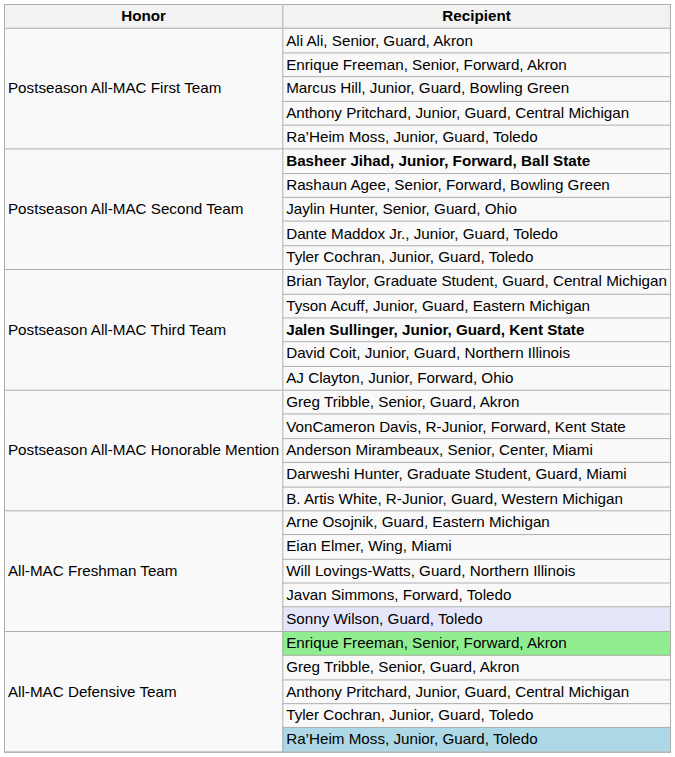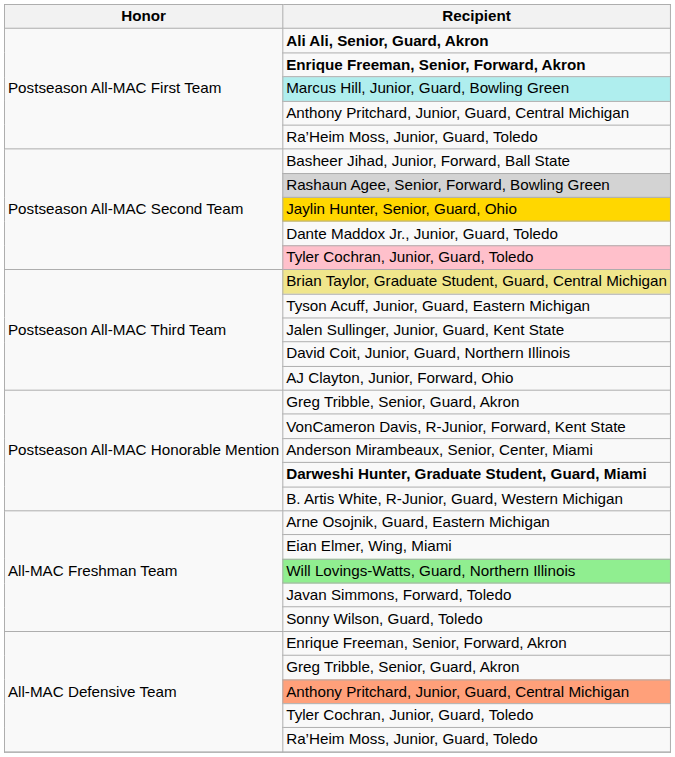(380, 40) normal -> (387, 40) bold
(426, 64) normal -> (436, 64) bold
(428, 88) no background -> (428, 88) paleturquoise background
(438, 161) bold -> (428, 161) normal
(448, 185) no background -> (448, 185) lightgrey background
(402, 209) no background -> (402, 209) gold background
(410, 257) no background -> (410, 257) pink background
(477, 281) no background -> (477, 281) khaki background
(435, 329) bold -> (425, 329) normal
(456, 474) normal -> (467, 474) bold
(431, 570) no background -> (431, 570) lightgreen background
(384, 619) lavender background -> (384, 619) no background
(426, 643) lightgreen background -> (426, 643) no background
(458, 691) no background -> (458, 691) lightsalmon background
(412, 739) lightblue background -> (412, 739) no background
